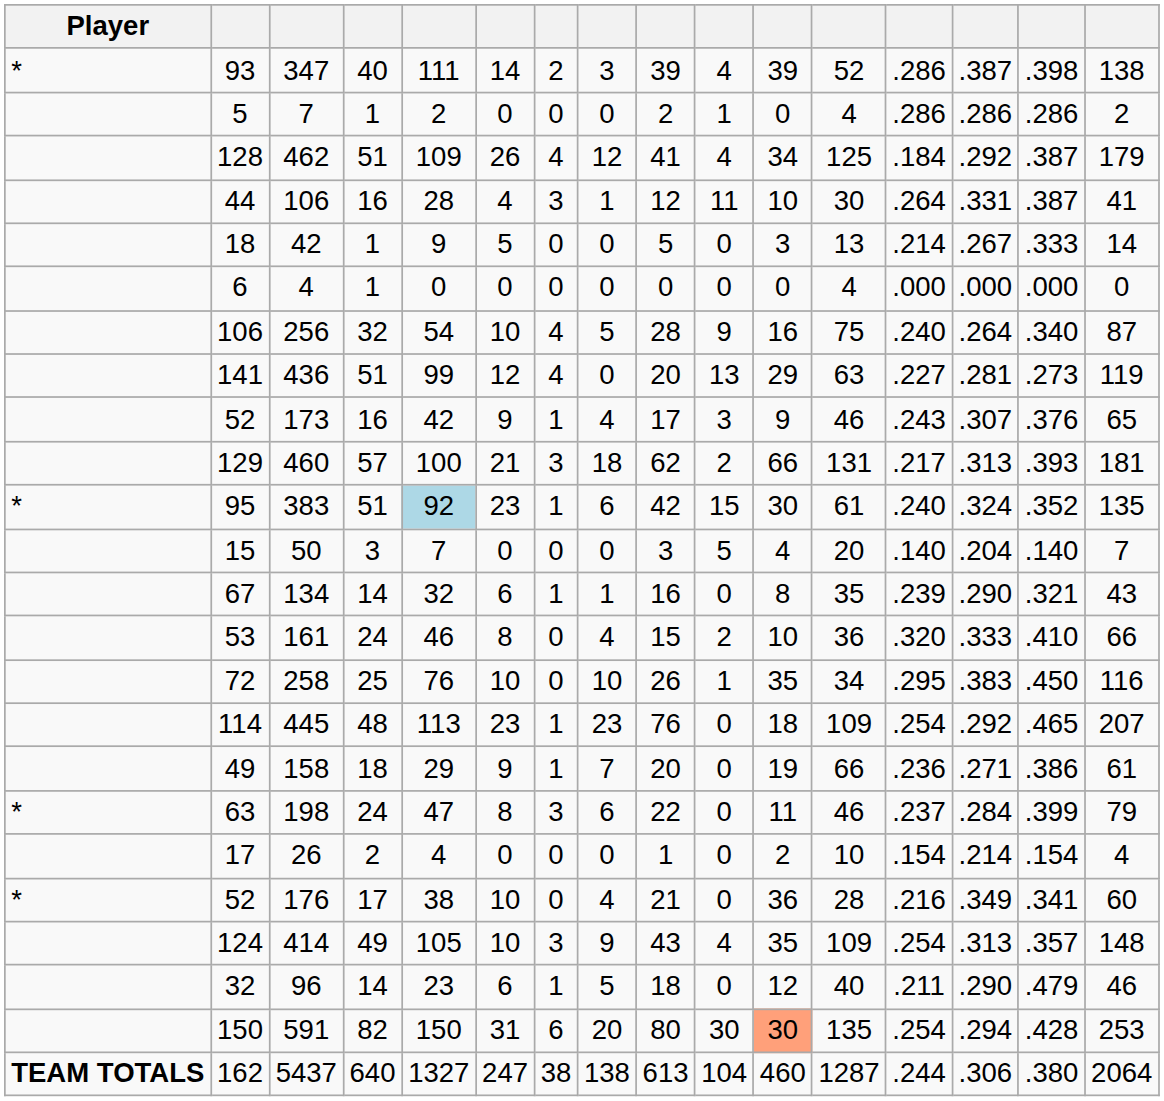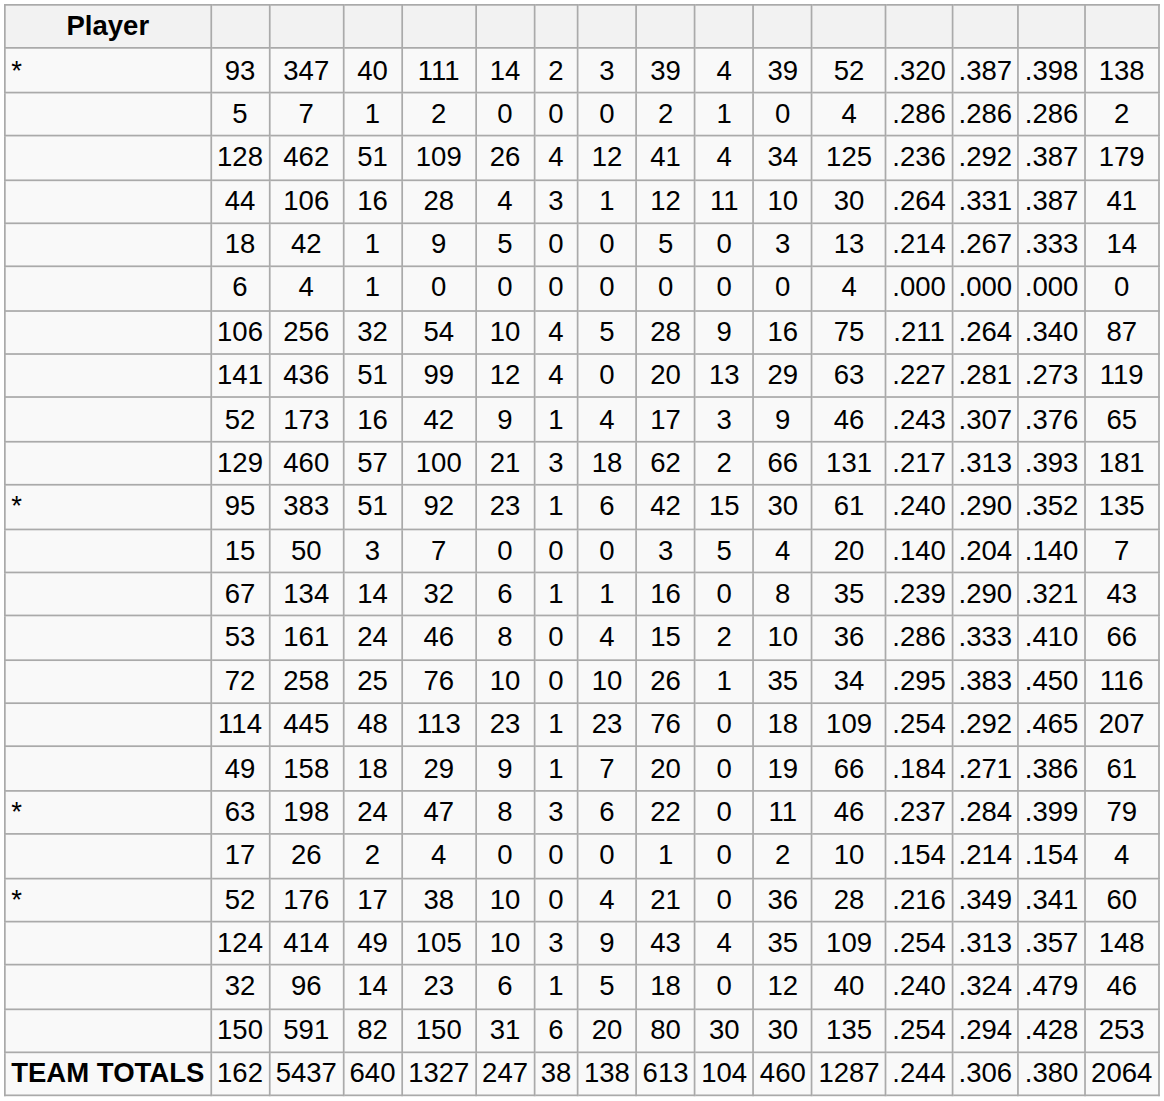(919, 69) .286 -> (919, 69) .320
(919, 157) .184 -> (919, 157) .236
(919, 331) .240 -> (919, 331) .211
(439, 506) lightblue background -> (439, 506) no background
(985, 506) .324 -> (985, 506) .290
(919, 637) .320 -> (919, 637) .286
(919, 768) .236 -> (919, 768) .184
(919, 986) .211 -> (919, 986) .240
(985, 986) .290 -> (985, 986) .324
(783, 1030) lightsalmon background -> (783, 1030) no background
